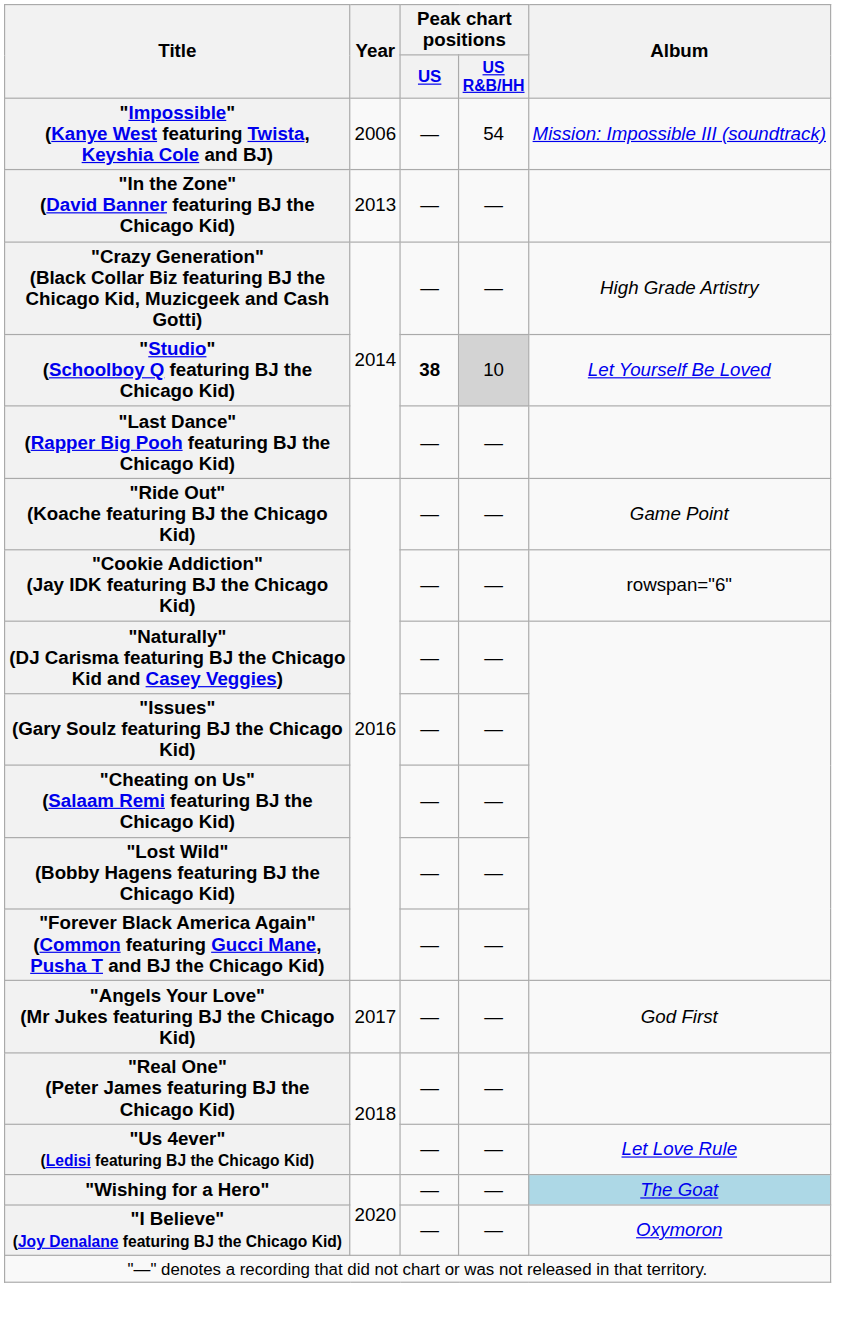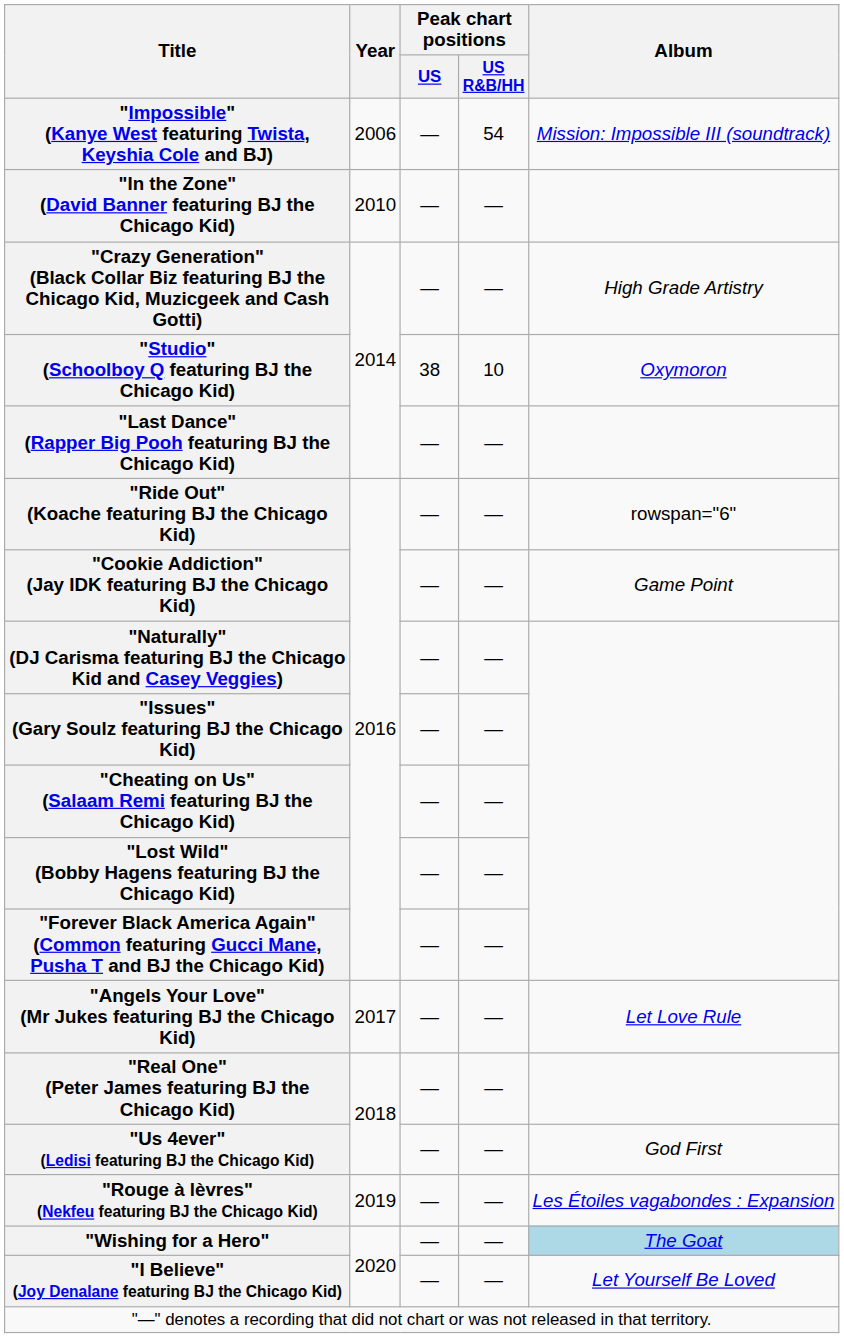(375, 205) 2013 -> (375, 205) 2010
(430, 370) bold -> (430, 370) normal
(494, 370) lightgrey background -> (494, 370) no background
(679, 370) Let Yourself Be Loved -> (684, 370) Oxymoron
(679, 513) Game Point -> (684, 513) rowspan="6"
(679, 585) rowspan="6" -> (684, 585) Game Point
(679, 1016) God First -> (684, 1016) Let Love Rule
(679, 1149) Let Love Rule -> (684, 1149) God First
+ row: (177, 1200)
(679, 1230) Oxymoron -> (684, 1280) Let Yourself Be Loved
